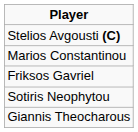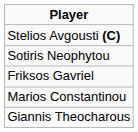(67, 55) Marios Constantinou -> (59, 55) Sotiris Neophytou
(59, 96) Sotiris Neophytou -> (67, 96) Marios Constantinou
